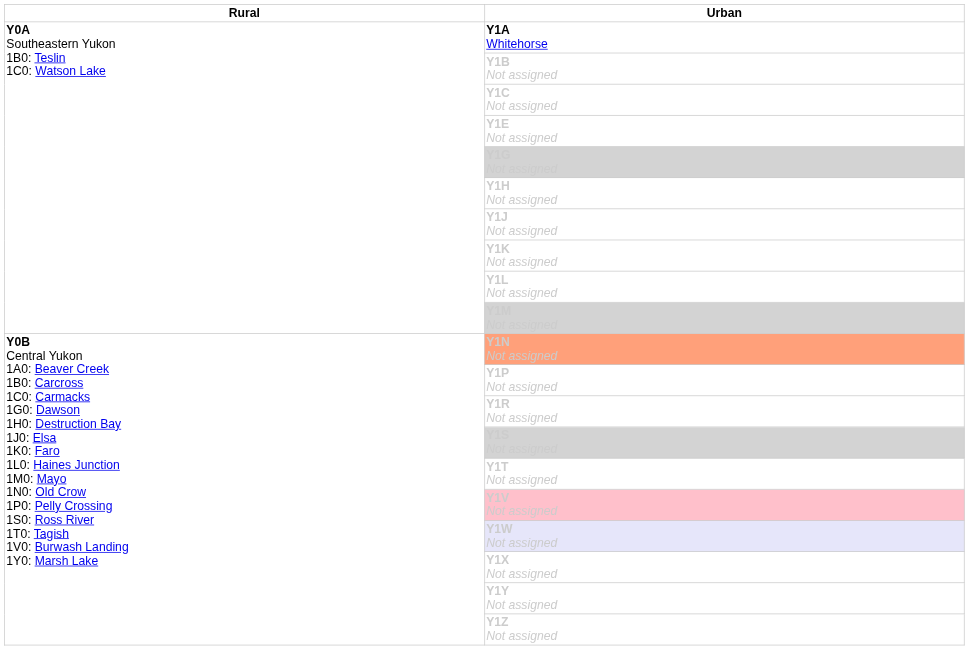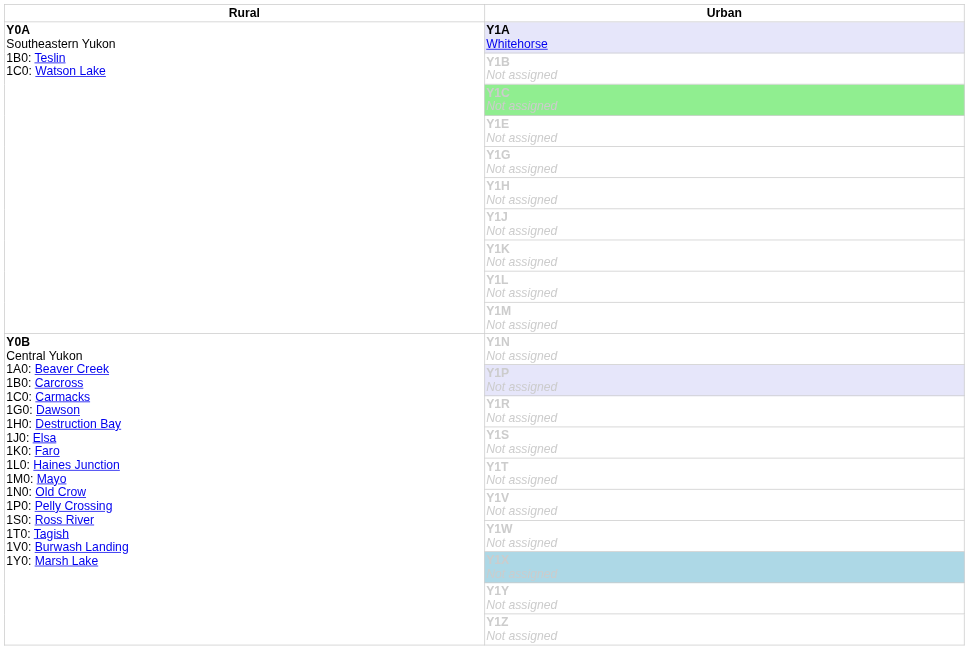(517, 37) no background -> (517, 37) lavender background
(522, 99) no background -> (522, 99) lightgreen background
(522, 162) lightgrey background -> (522, 162) no background
(522, 317) lightgrey background -> (522, 317) no background
(522, 349) lightsalmon background -> (522, 349) no background
(522, 380) no background -> (522, 380) lavender background
(522, 442) lightgrey background -> (522, 442) no background
(522, 504) pink background -> (522, 504) no background
(522, 536) lavender background -> (522, 536) no background
(522, 567) no background -> (522, 567) lightblue background
